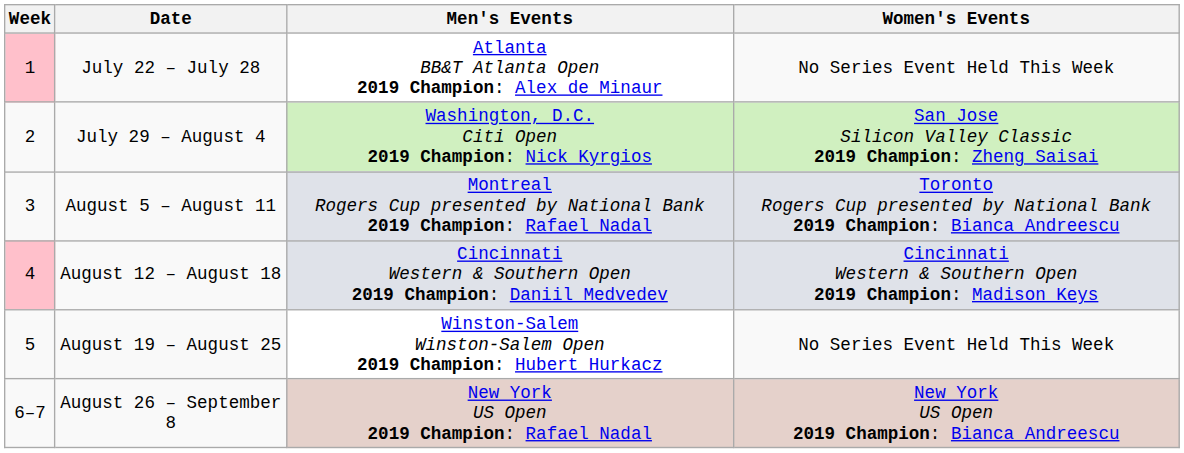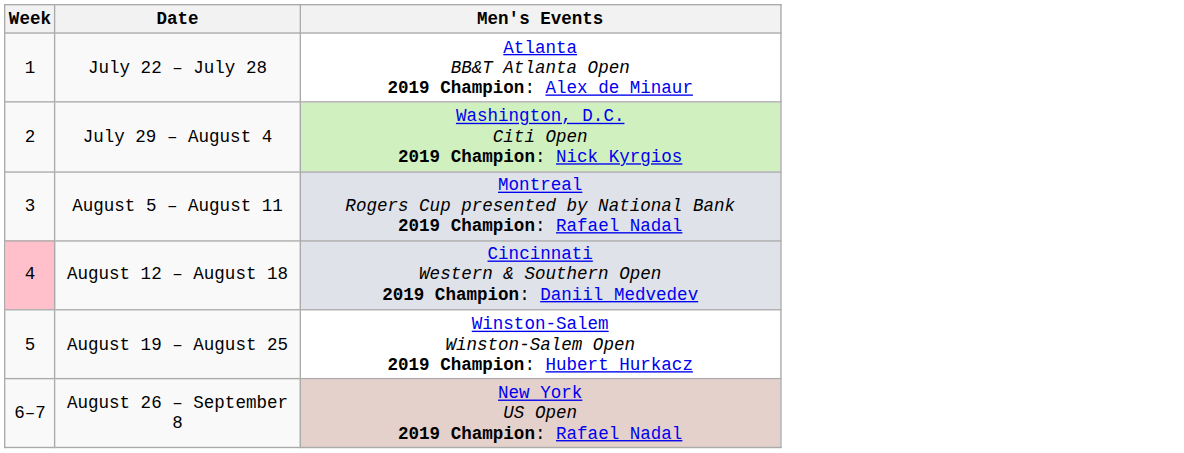- column: (956, 19)
(30, 68) pink background -> (30, 68) no background
